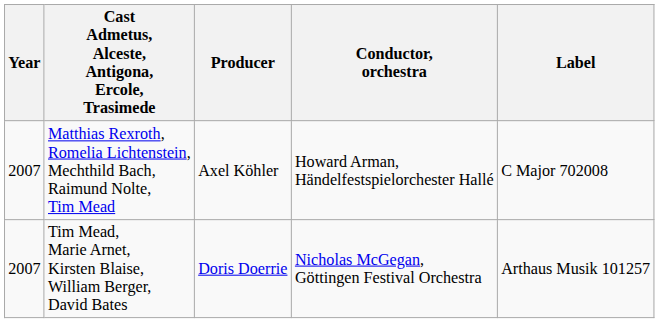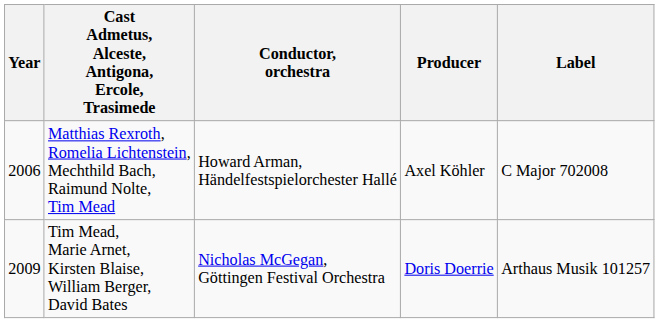columns swapped: (394, 62) <-> (243, 62)
(24, 170) 2007 -> (24, 170) 2006
(24, 268) 2007 -> (24, 268) 2009
